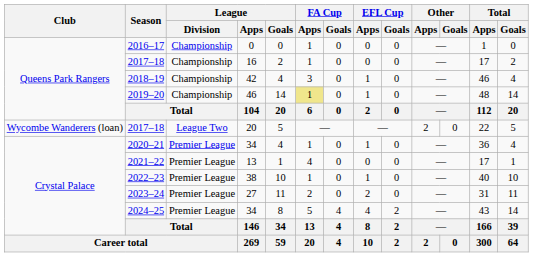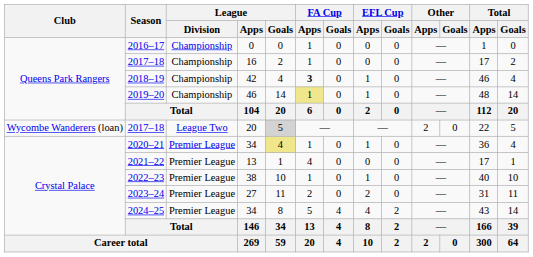(309, 78) normal -> (309, 78) bold
(280, 128) no background -> (280, 128) lightgrey background
(280, 144) no background -> (280, 144) khaki background
